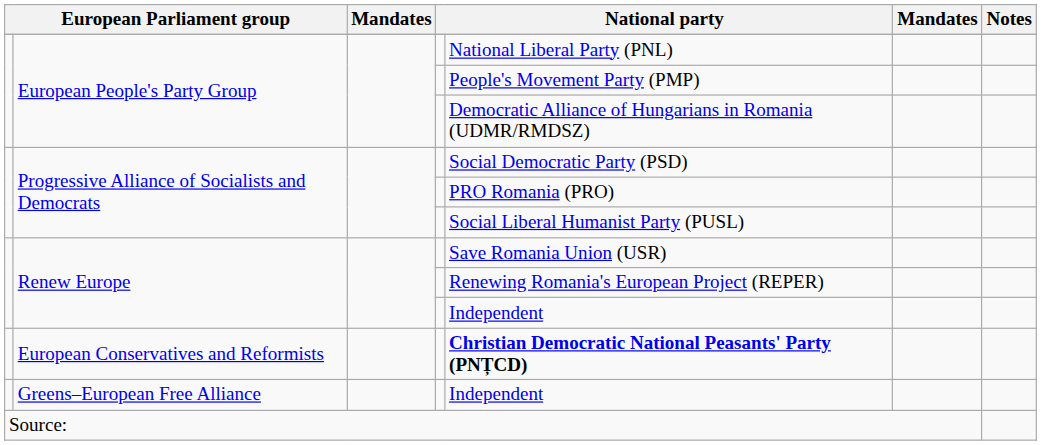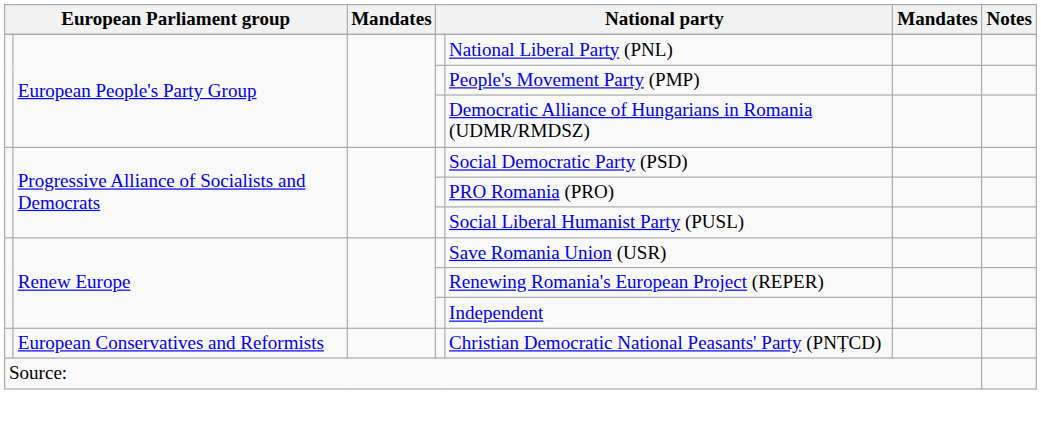(640, 353) bold -> (665, 342) normal
- row: (9, 395)
